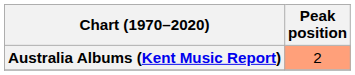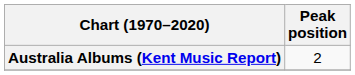(318, 57) lightsalmon background -> (318, 57) no background
